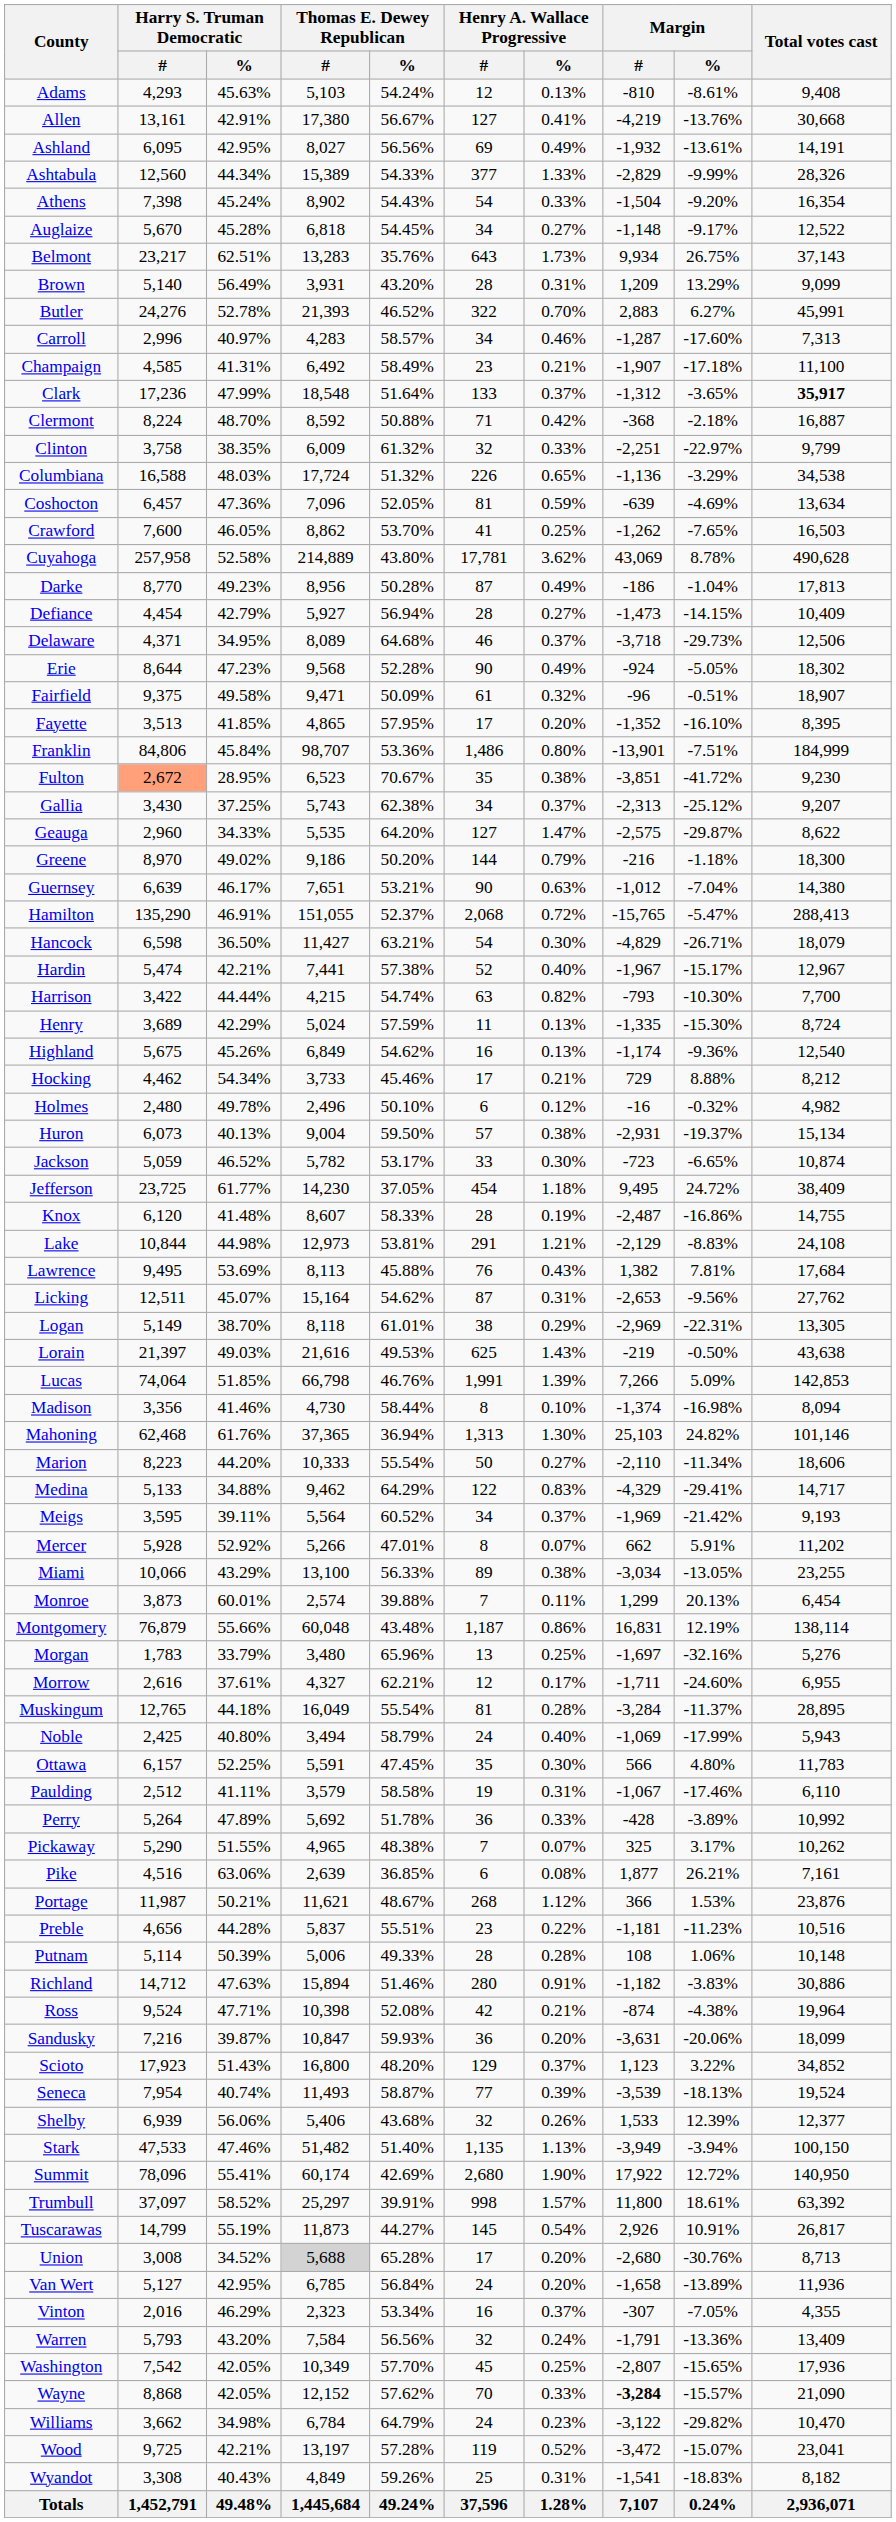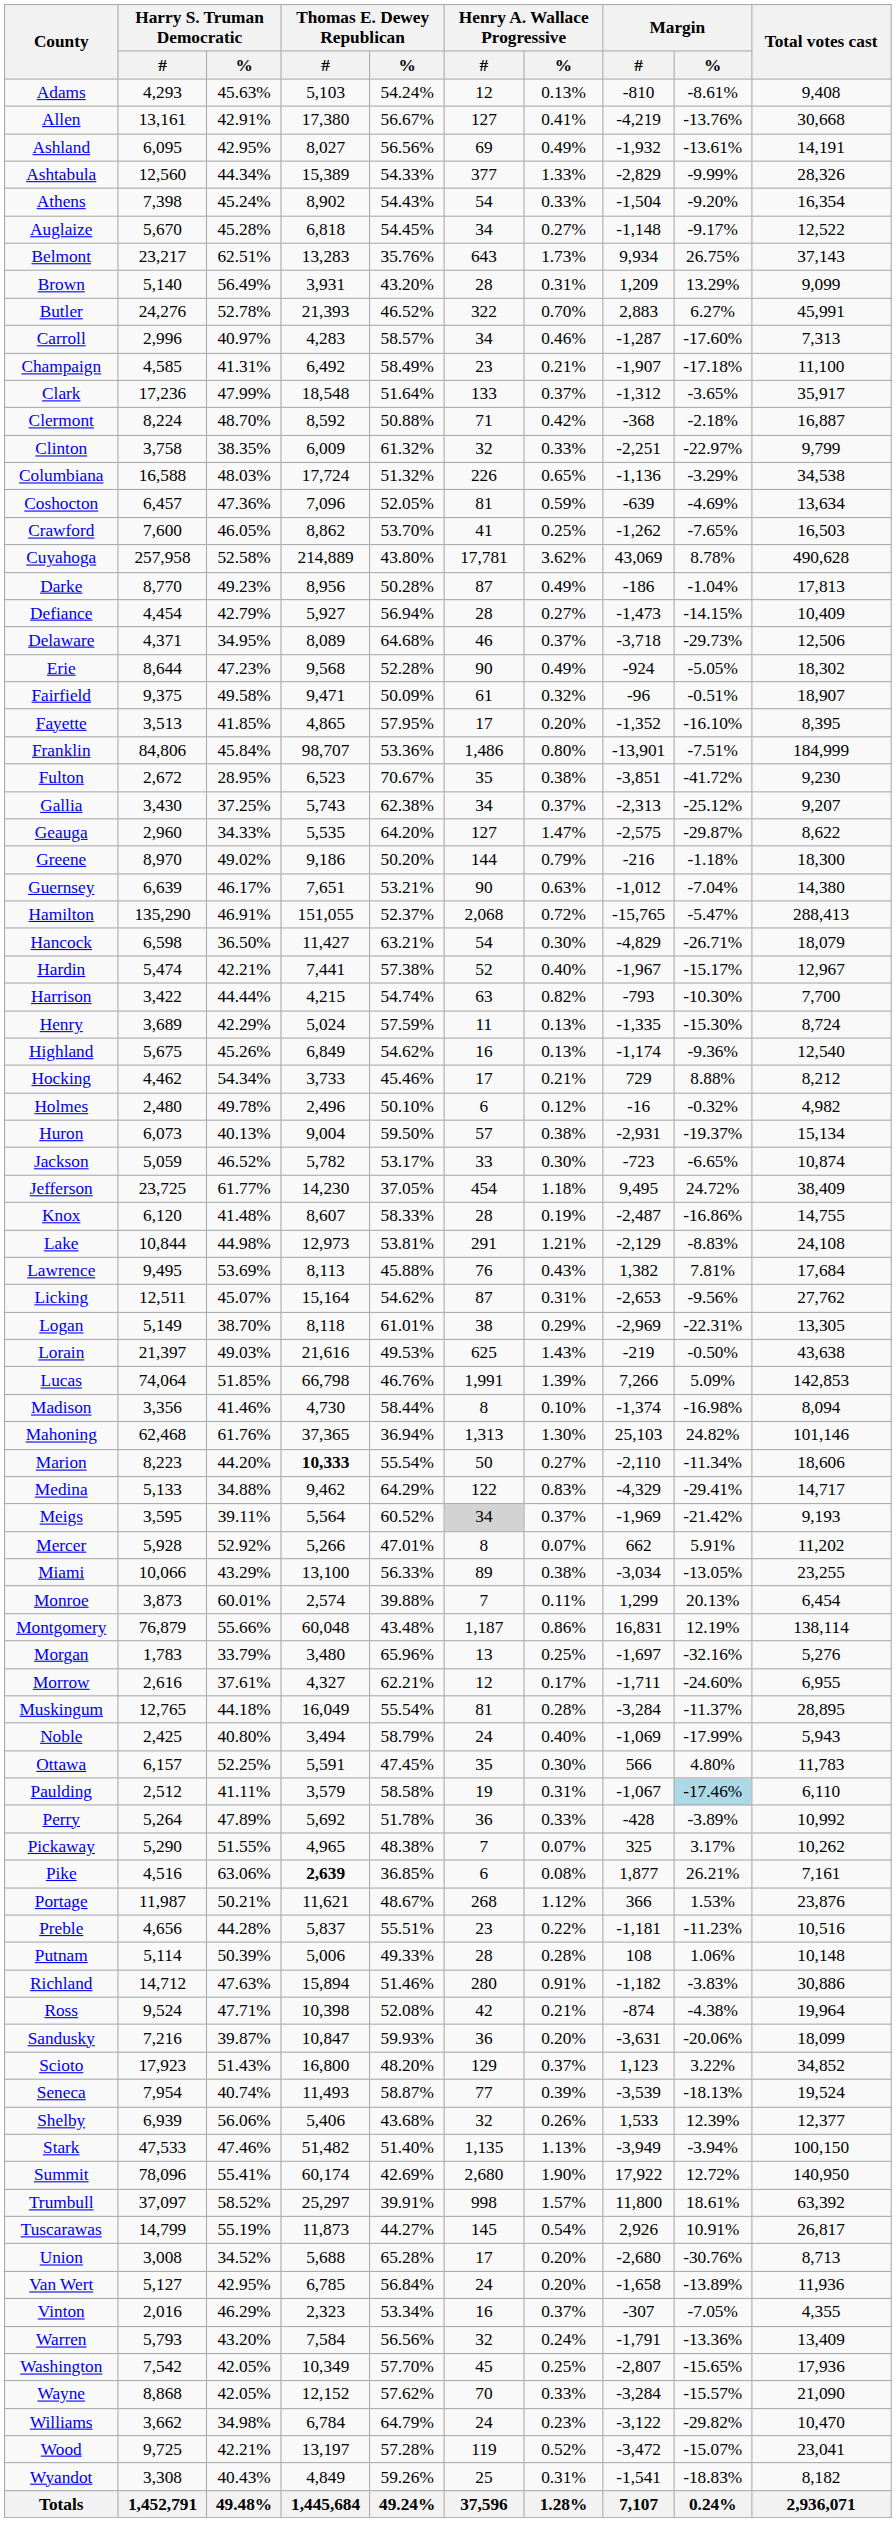(821, 393) bold -> (821, 393) normal
(162, 777) lightsalmon background -> (162, 777) no background
(326, 1462) normal -> (326, 1462) bold
(484, 1517) no background -> (484, 1517) lightgrey background
(713, 1791) no background -> (713, 1791) lightblue background
(326, 1873) normal -> (326, 1873) bold
(326, 2257) lightgrey background -> (326, 2257) no background
(639, 2394) bold -> (639, 2394) normal
